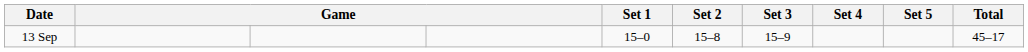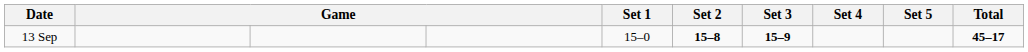(707, 36) normal -> (707, 36) bold
(778, 36) normal -> (778, 36) bold
(988, 36) normal -> (988, 36) bold
